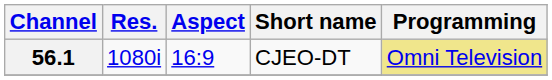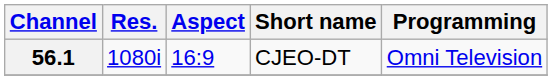(464, 57) khaki background -> (464, 57) no background
